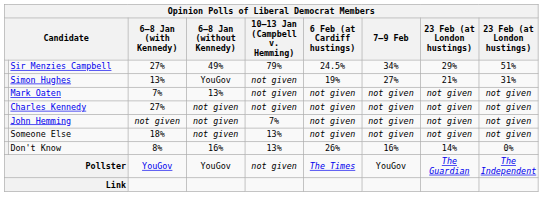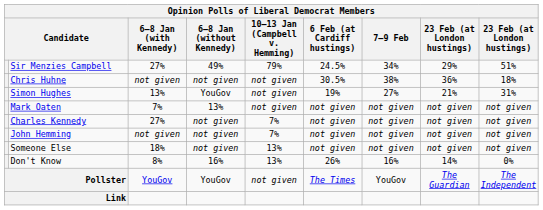+ row: (38, 81)
(274, 108) not given -> (274, 121) 7%
